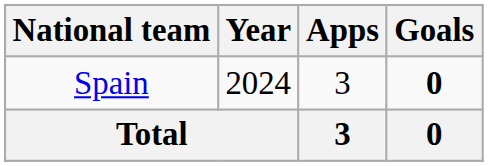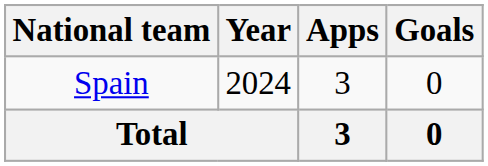(434, 82) bold -> (434, 82) normal
